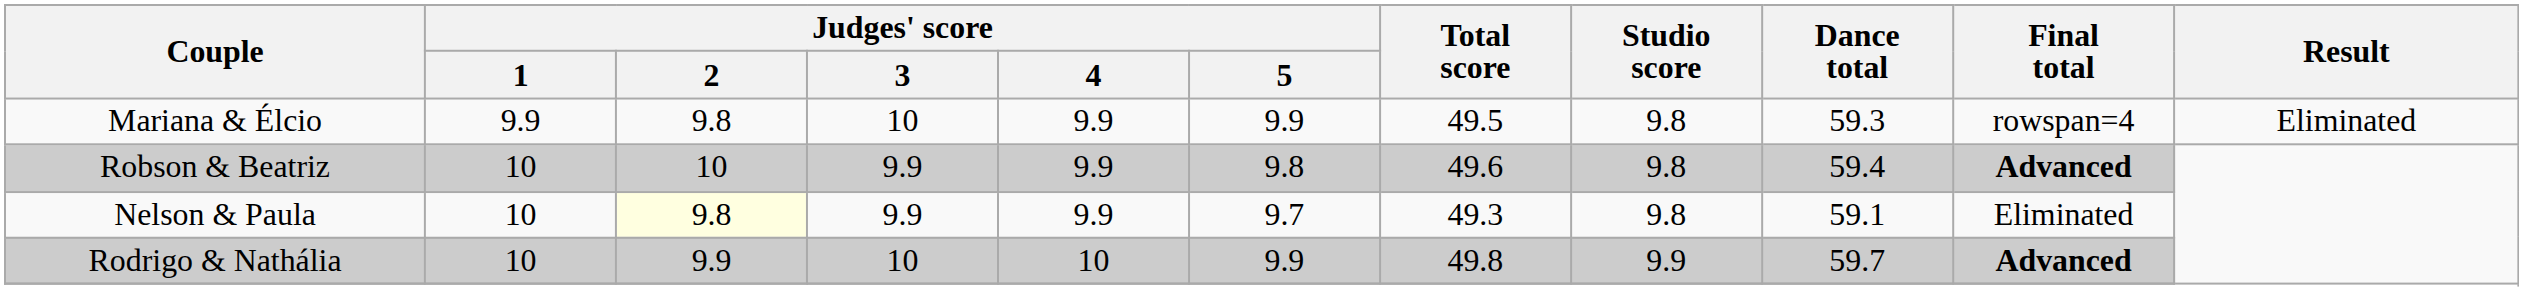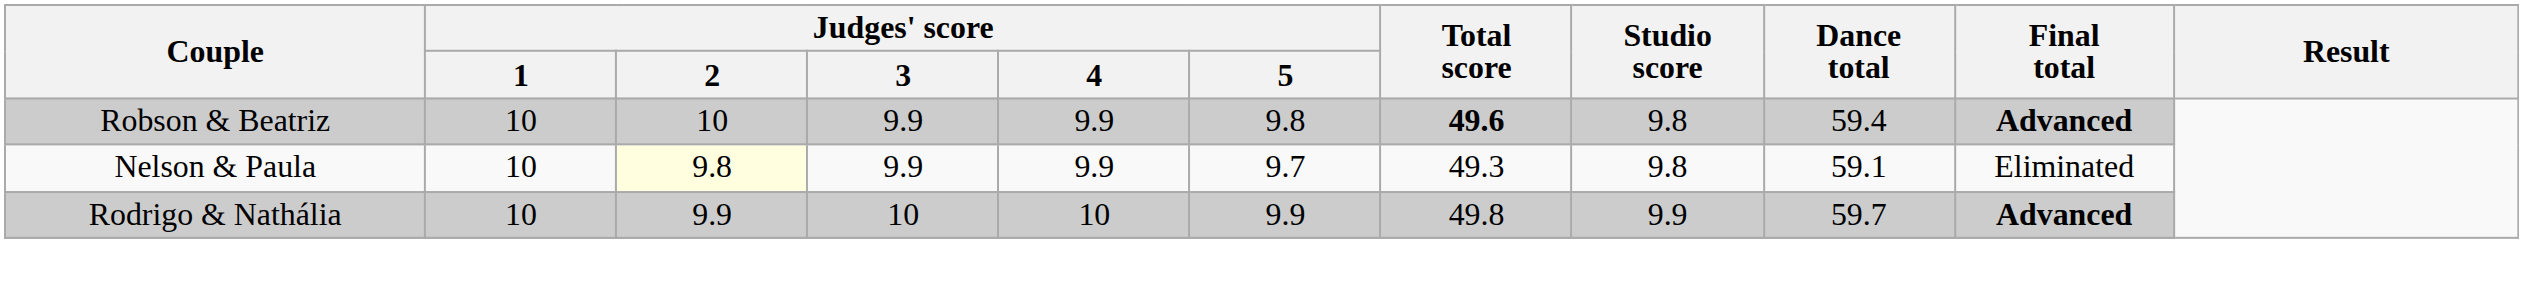- row: (215, 120)
(1475, 167) normal -> (1477, 120) bold
